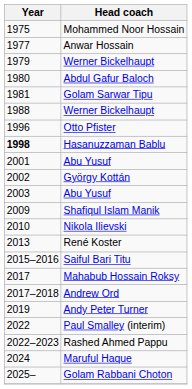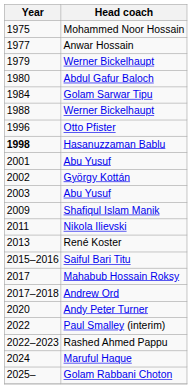(18, 95) 1981 -> (18, 95) 1984
(18, 227) 2010 -> (18, 227) 2011
(18, 309) 2019 -> (18, 309) 2020
